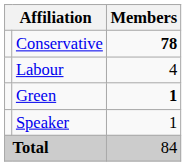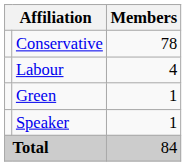(169, 43) bold -> (169, 43) normal
(173, 95) bold -> (173, 95) normal
